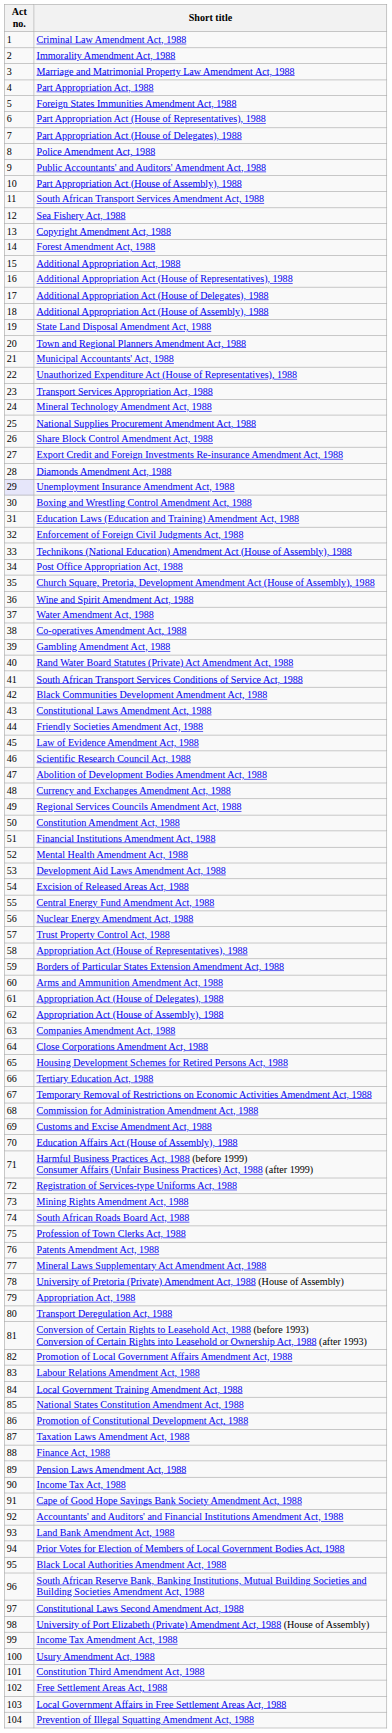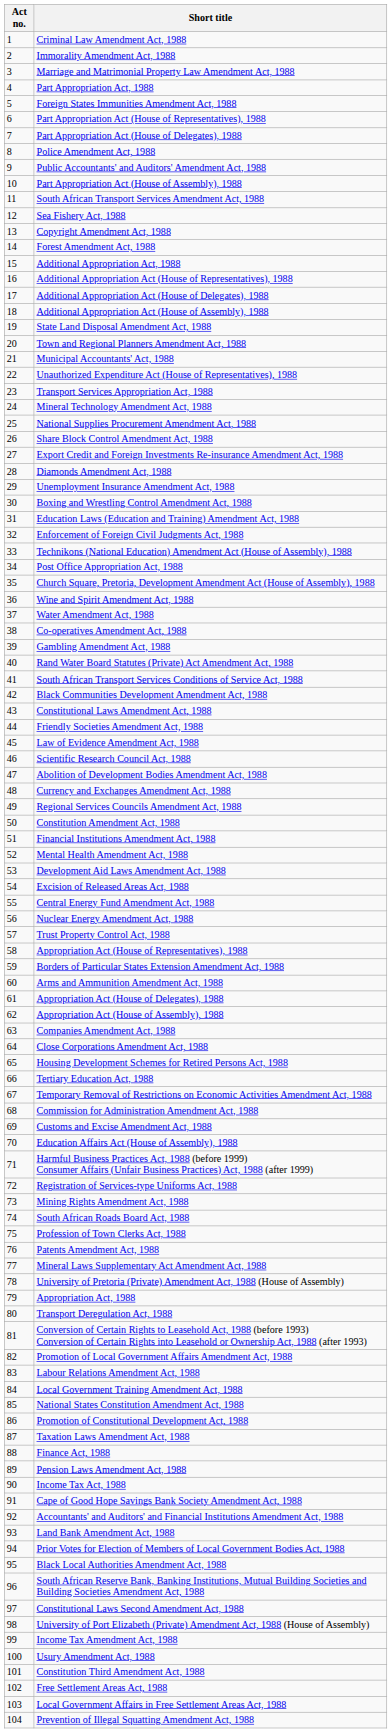(12, 487) lavender background -> (12, 487) no background
